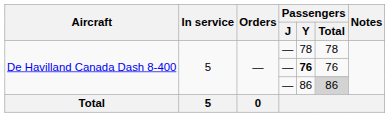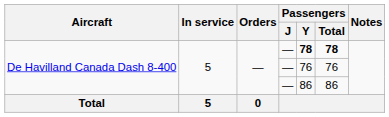(306, 49) normal -> (306, 49) bold
(332, 49) normal -> (332, 49) bold
(306, 67) bold -> (306, 67) normal
(332, 85) lightgrey background -> (332, 85) no background
